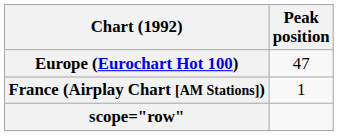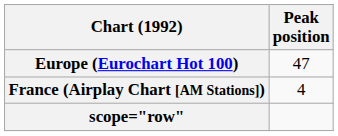(301, 90) 1 -> (301, 90) 4
